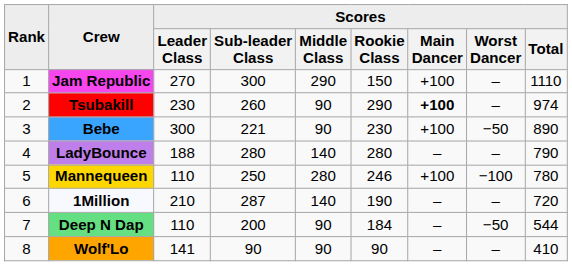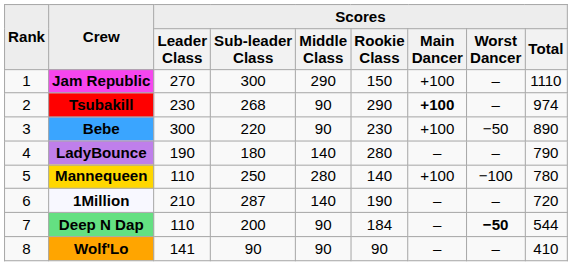(253, 105) 260 -> (253, 105) 268
(253, 129) 221 -> (253, 129) 220
(182, 153) 188 -> (182, 153) 190
(253, 153) 280 -> (253, 153) 180
(379, 177) 246 -> (379, 177) 140
(496, 225) normal -> (496, 225) bold
